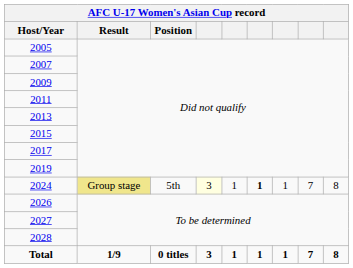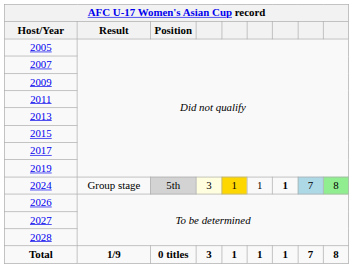(114, 185) khaki background -> (114, 185) no background
(173, 185) no background -> (173, 185) lightgrey background
(234, 185) no background -> (234, 185) gold background
(260, 185) bold -> (260, 185) normal
(285, 185) normal -> (285, 185) bold
(311, 185) no background -> (311, 185) lightblue background
(336, 185) no background -> (336, 185) lightgreen background
